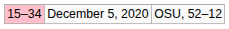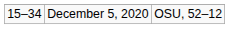(24, 14) pink background -> (24, 14) no background
